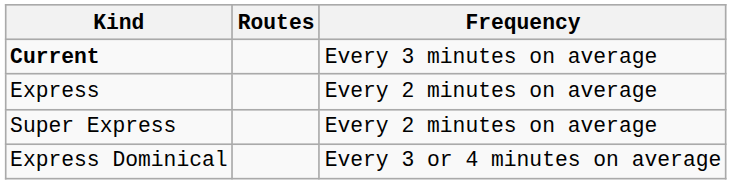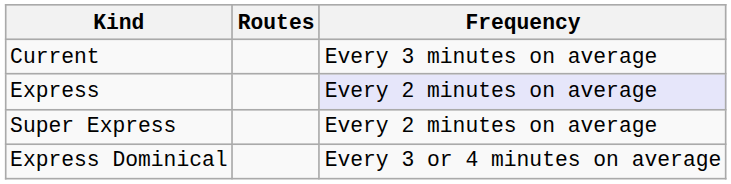(55, 57) bold -> (55, 57) normal
(491, 92) no background -> (491, 92) lavender background
